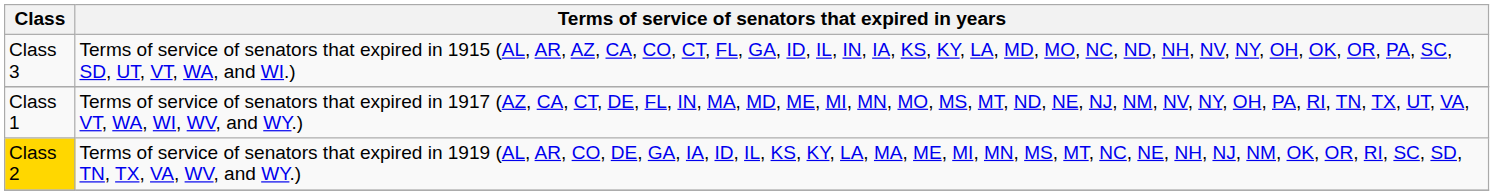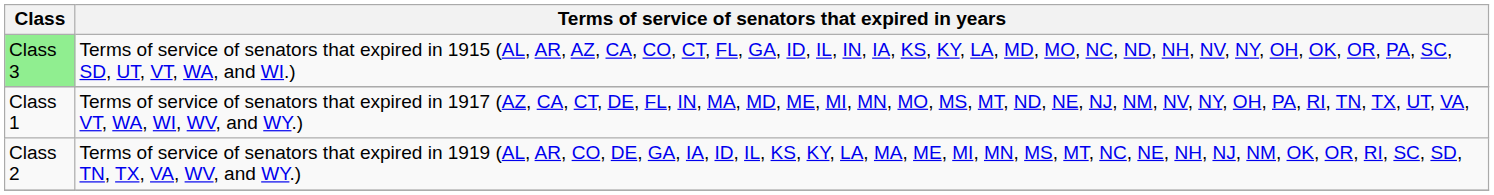(33, 60) no background -> (33, 60) lightgreen background
(33, 163) gold background -> (33, 163) no background
